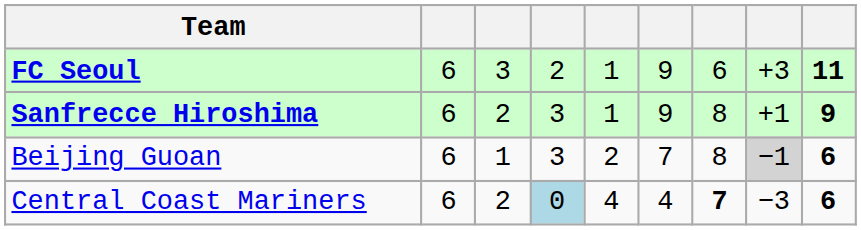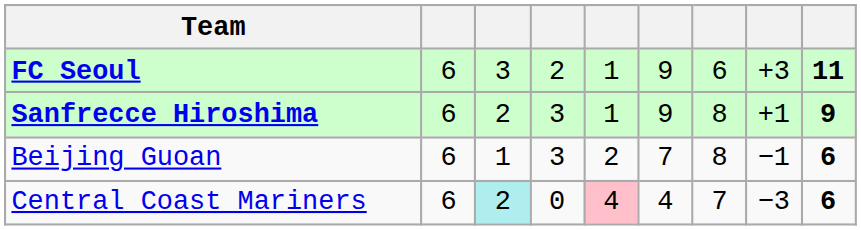(774, 159) lightgrey background -> (774, 159) no background
(503, 202) no background -> (503, 202) paleturquoise background
(557, 202) lightblue background -> (557, 202) no background
(611, 202) no background -> (611, 202) pink background
(720, 202) bold -> (720, 202) normal
